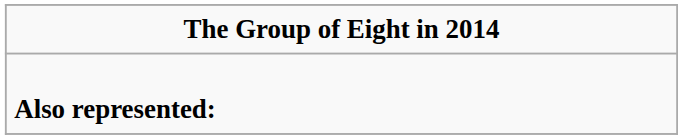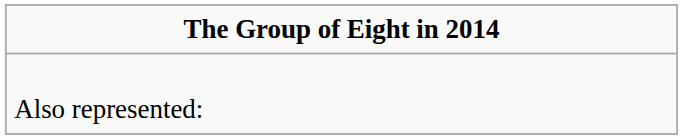(115, 109) bold -> (109, 109) normal
